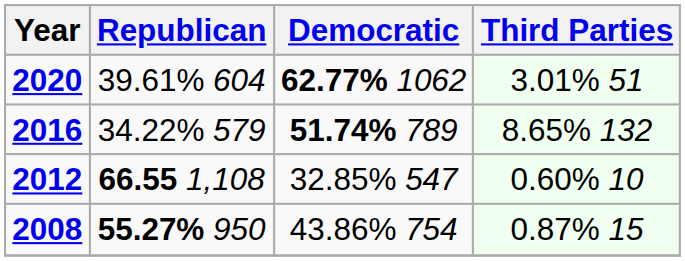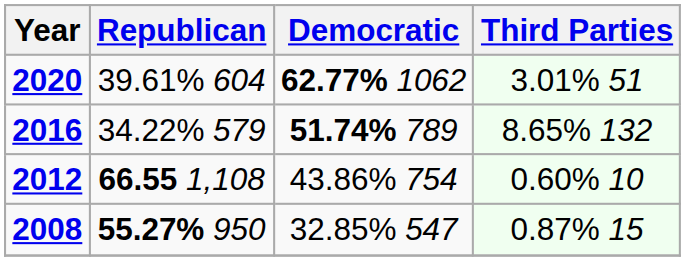(374, 180) 32.85% 547 -> (374, 180) 43.86% 754
(374, 230) 43.86% 754 -> (374, 230) 32.85% 547
